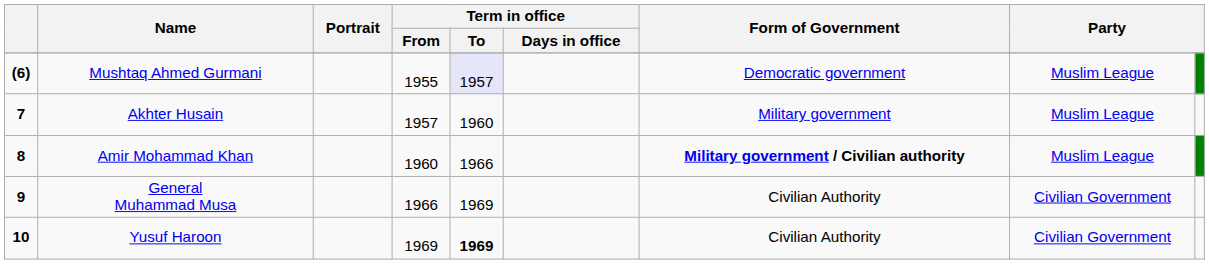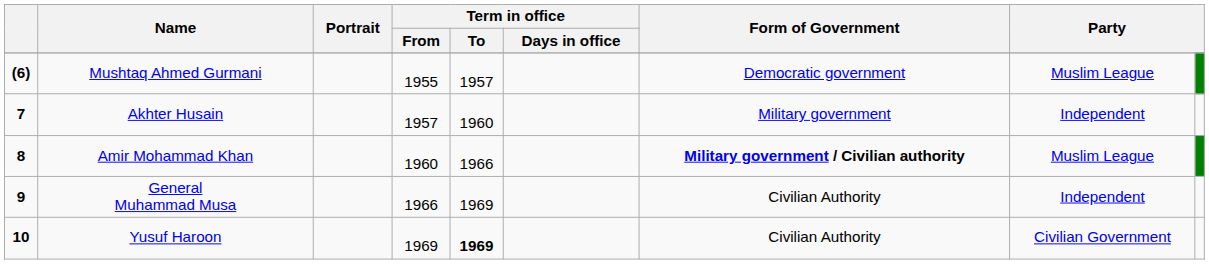(476, 81) lavender background -> (476, 81) no background
(1102, 114) Muslim League -> (1102, 114) Independent
(1102, 196) Civilian Government -> (1102, 196) Independent
